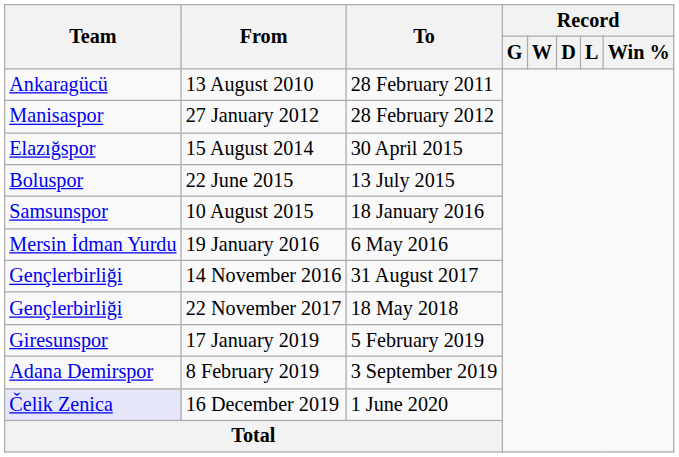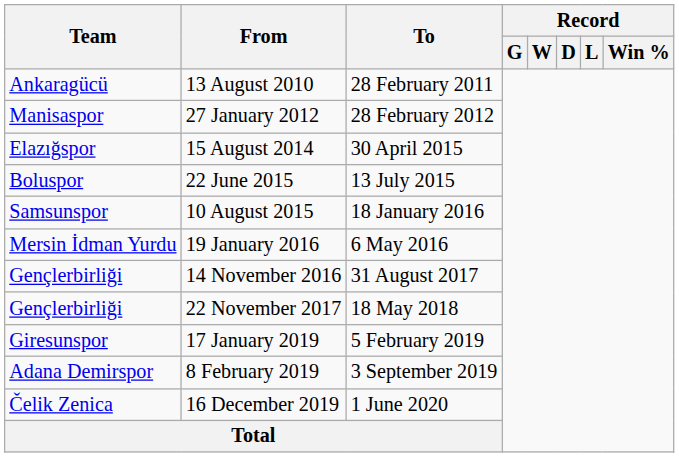(61, 404) lavender background -> (61, 404) no background
